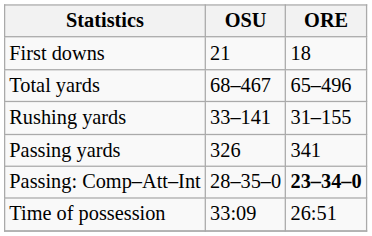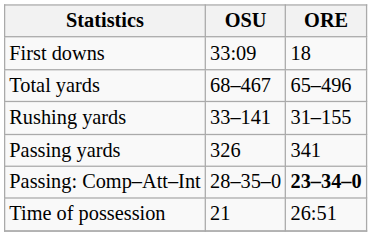(220, 53) 21 -> (233, 53) 33:09
(233, 214) 33:09 -> (220, 214) 21
